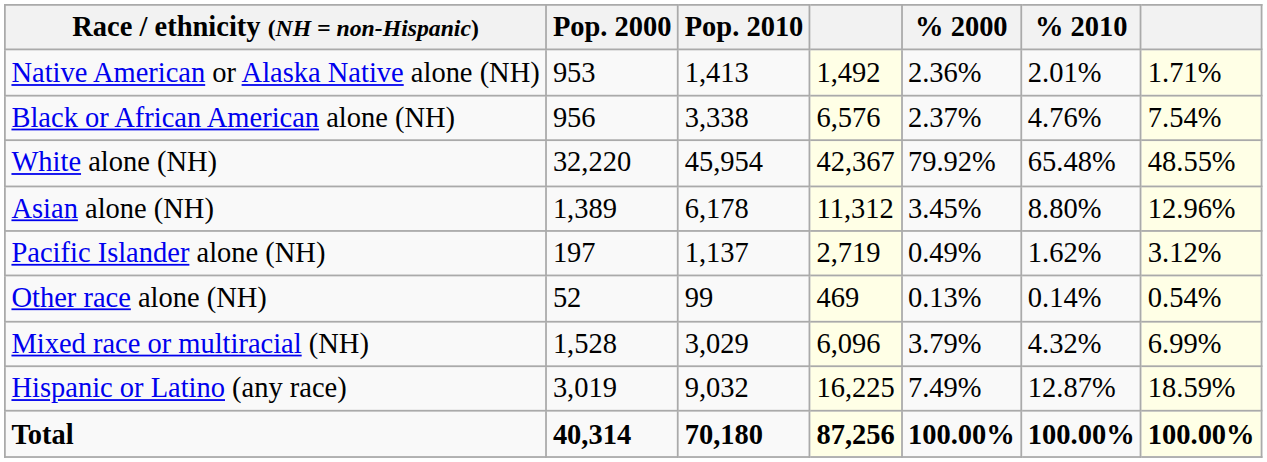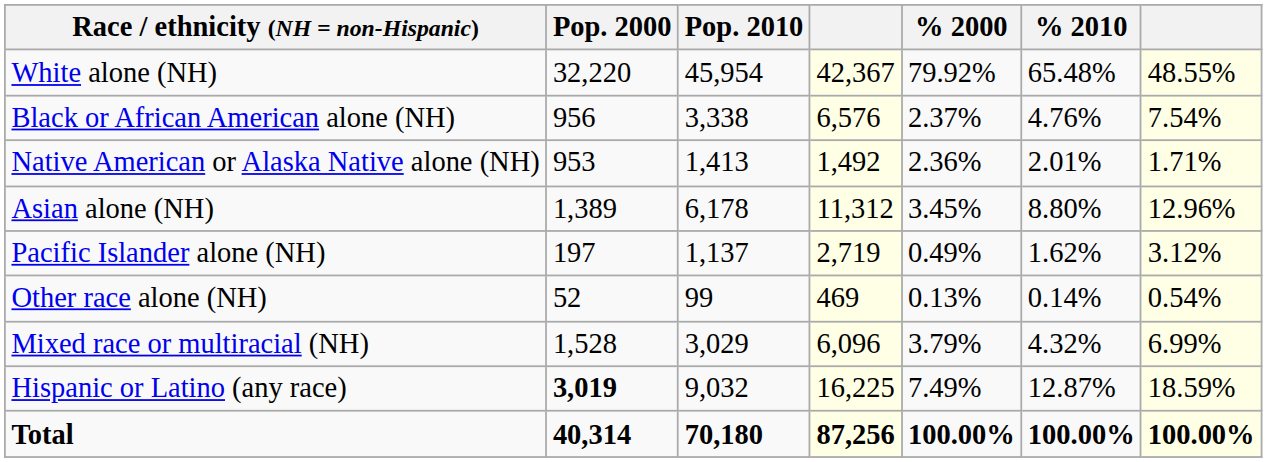rows swapped: (114, 162) <-> (276, 72)
(585, 388) normal -> (585, 388) bold
